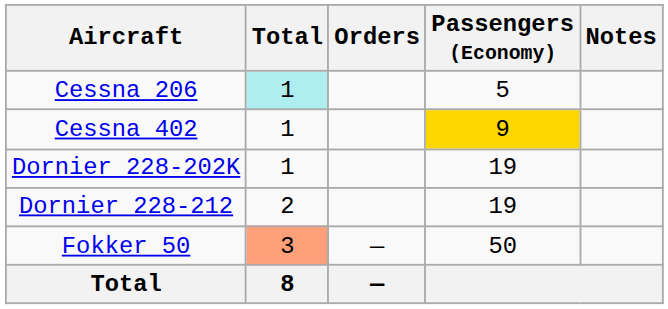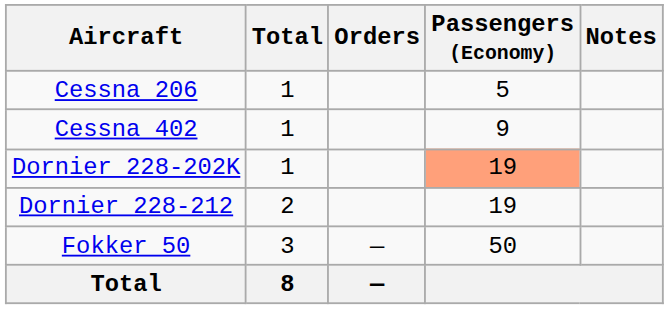(287, 91) paleturquoise background -> (287, 91) no background
(503, 129) gold background -> (503, 129) no background
(503, 168) no background -> (503, 168) lightsalmon background
(287, 246) lightsalmon background -> (287, 246) no background
